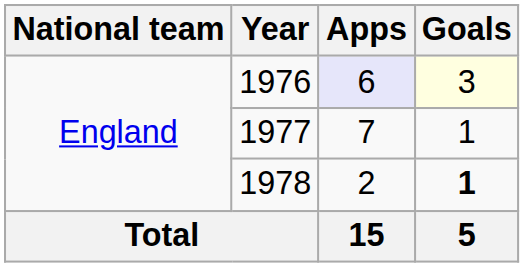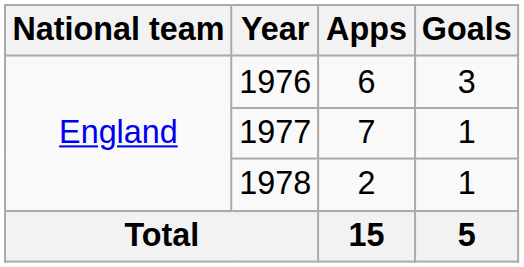(366, 81) lavender background -> (366, 81) no background
(467, 81) lightyellow background -> (467, 81) no background
(467, 183) bold -> (467, 183) normal
